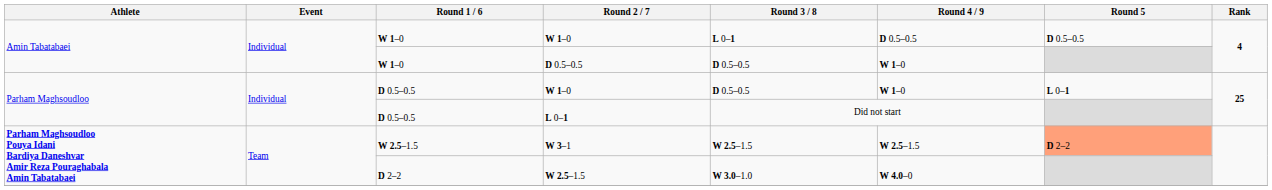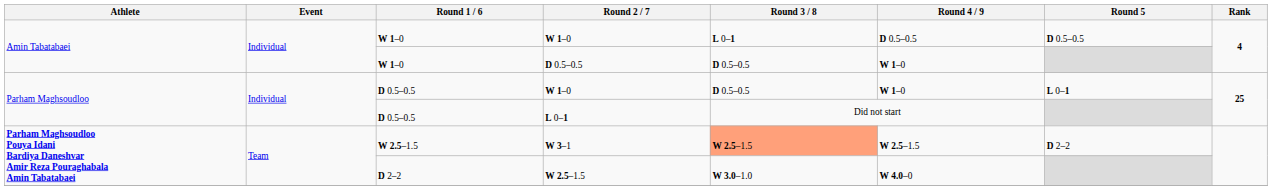(732, 146) no background -> (732, 146) lightsalmon background
(1058, 146) lightsalmon background -> (1058, 146) no background
